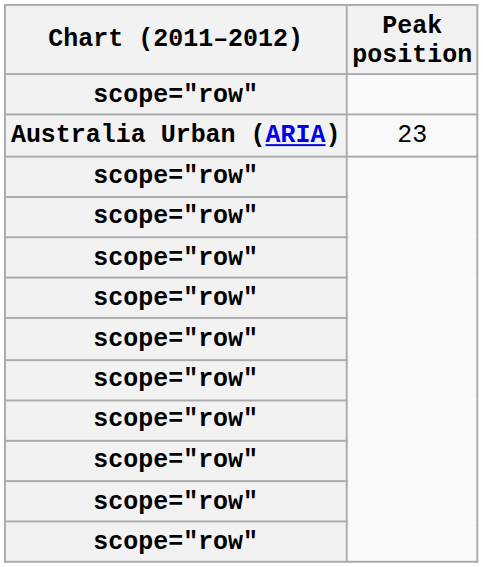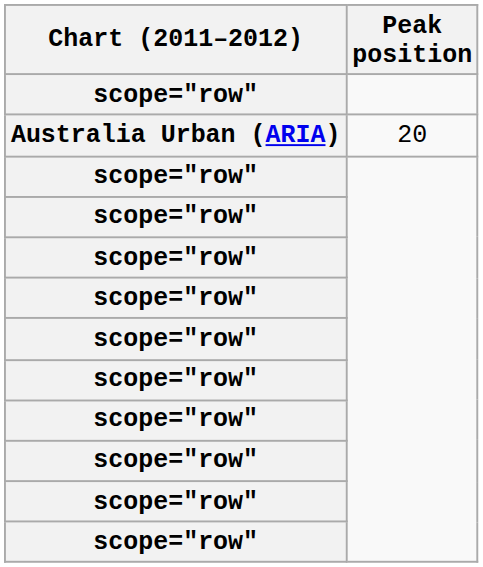(412, 135) 23 -> (412, 135) 20
